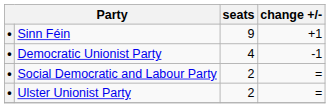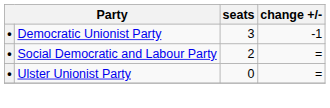- row: (44, 34)
(251, 54) 4 -> (251, 34) 3
(251, 93) 2 -> (251, 74) 0
